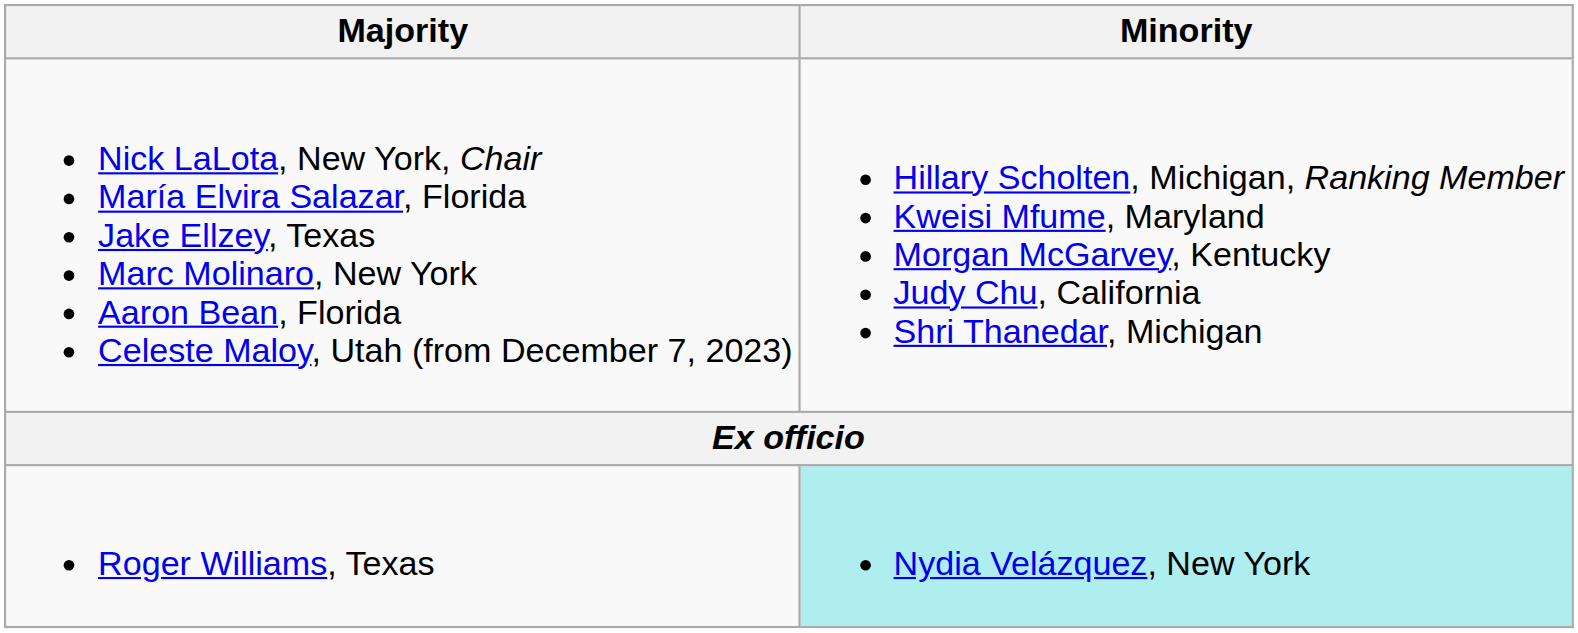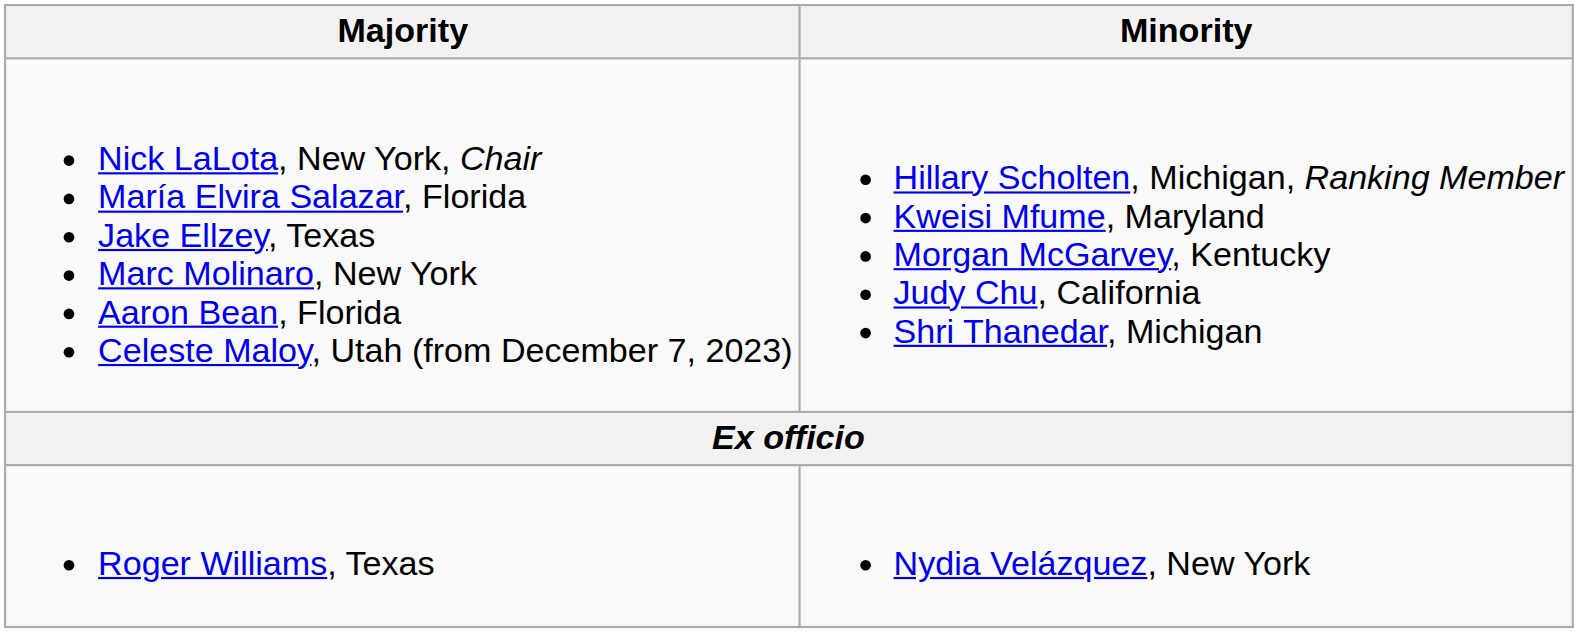(1186, 565) paleturquoise background -> (1186, 565) no background
